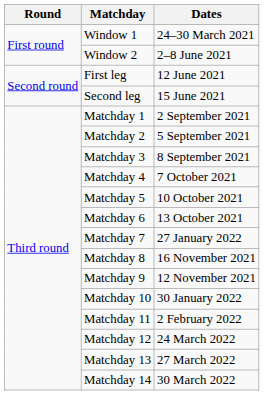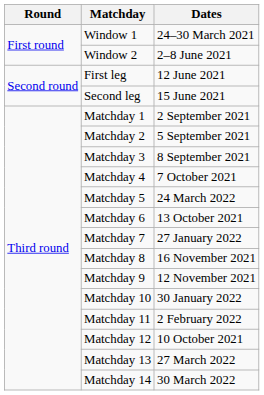(200, 197) 10 October 2021 -> (196, 197) 24 March 2022
(196, 339) 24 March 2022 -> (200, 339) 10 October 2021
